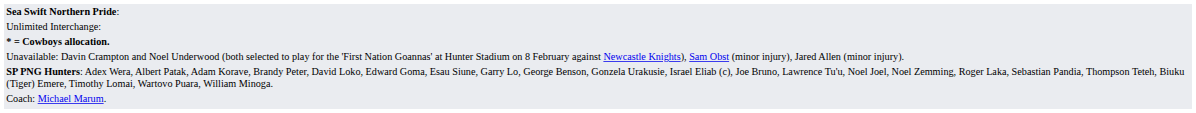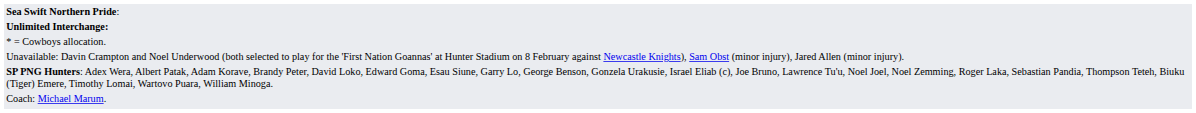(54, 27) normal -> (57, 27) bold
(58, 42) bold -> (56, 42) normal
